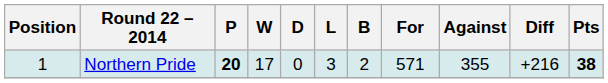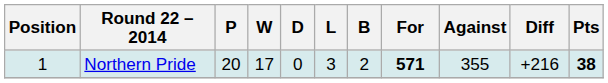(231, 64) bold -> (231, 64) normal
(410, 64) normal -> (410, 64) bold
